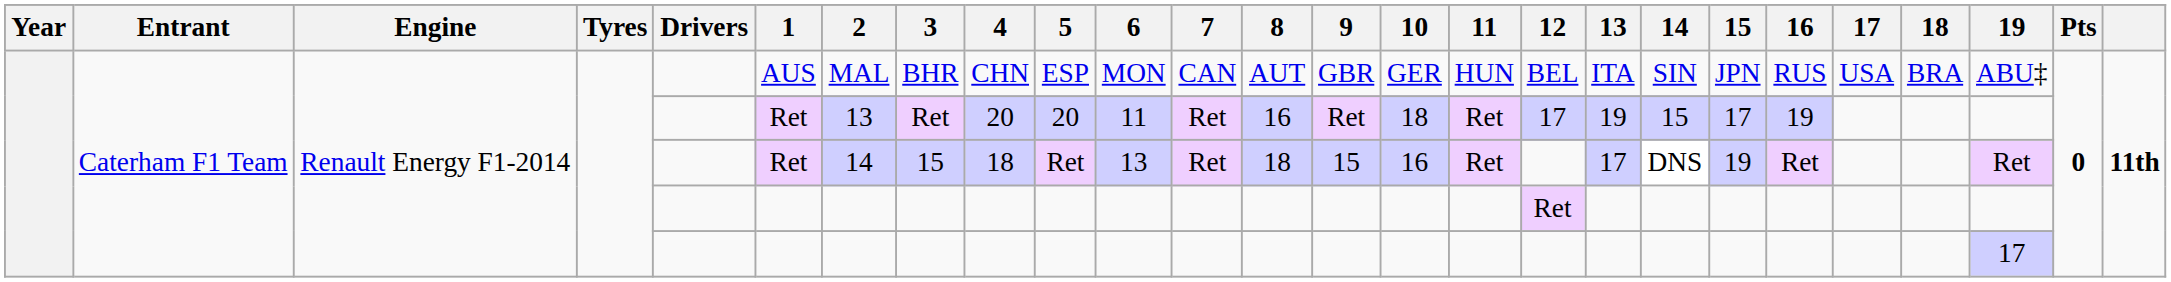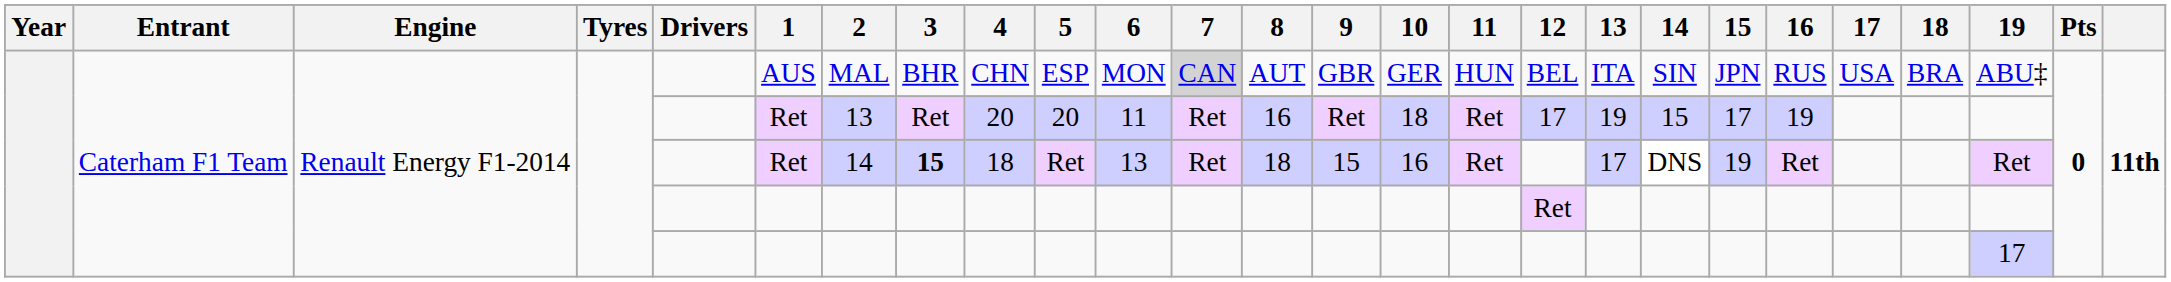(1207, 72) no background -> (1207, 72) lightgrey background
(930, 162) normal -> (930, 162) bold
